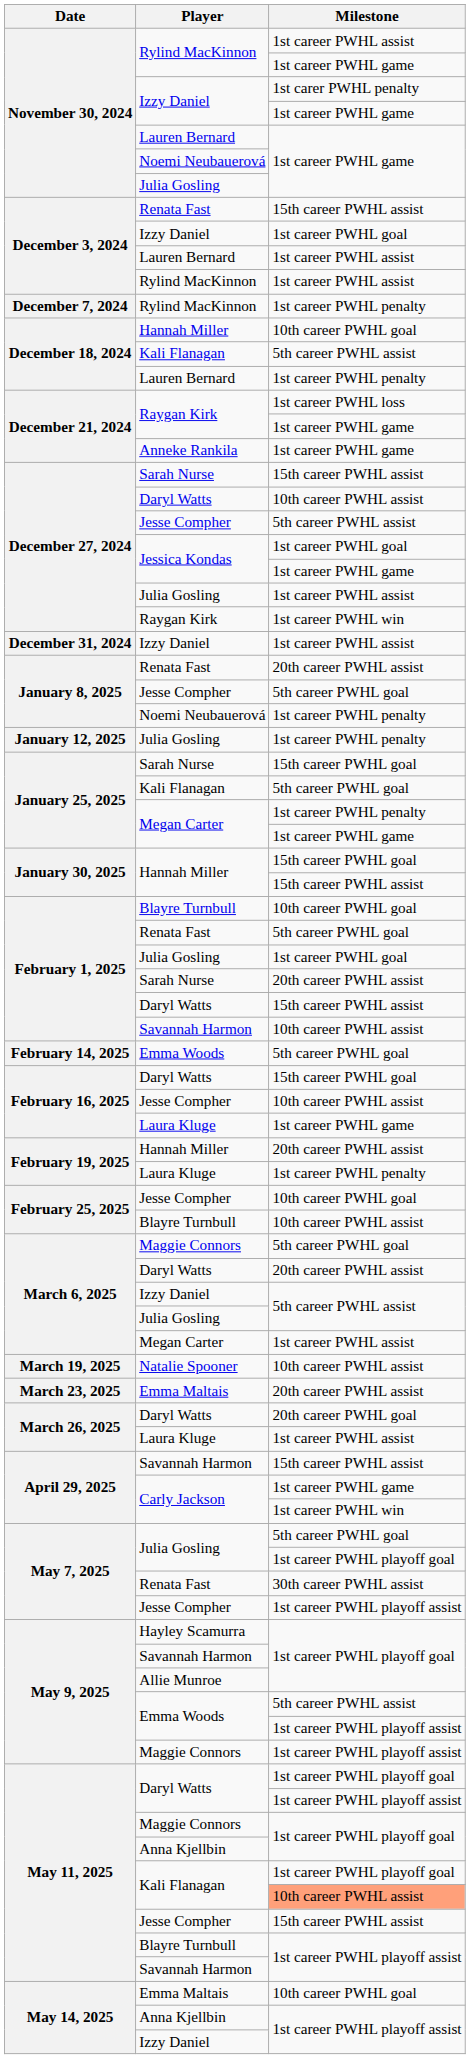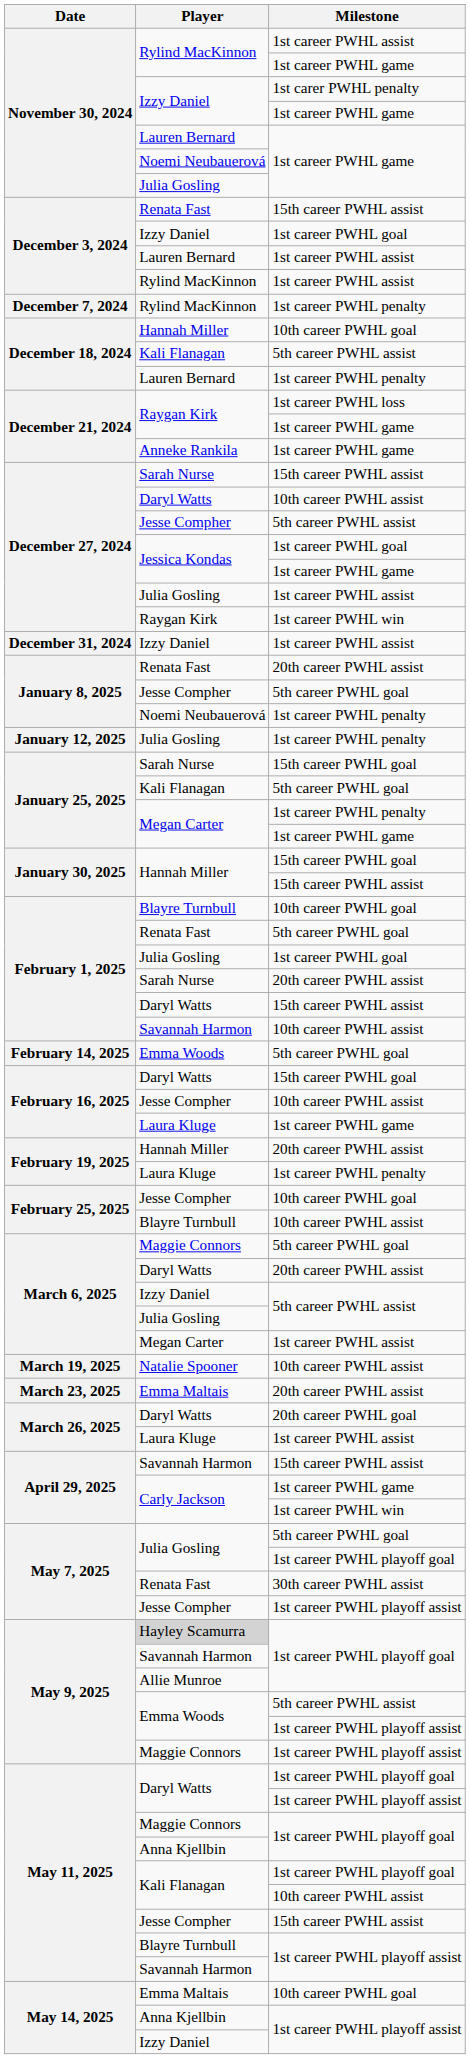(192, 1631) no background -> (192, 1631) lightgrey background
(348, 1896) lightsalmon background -> (348, 1896) no background
